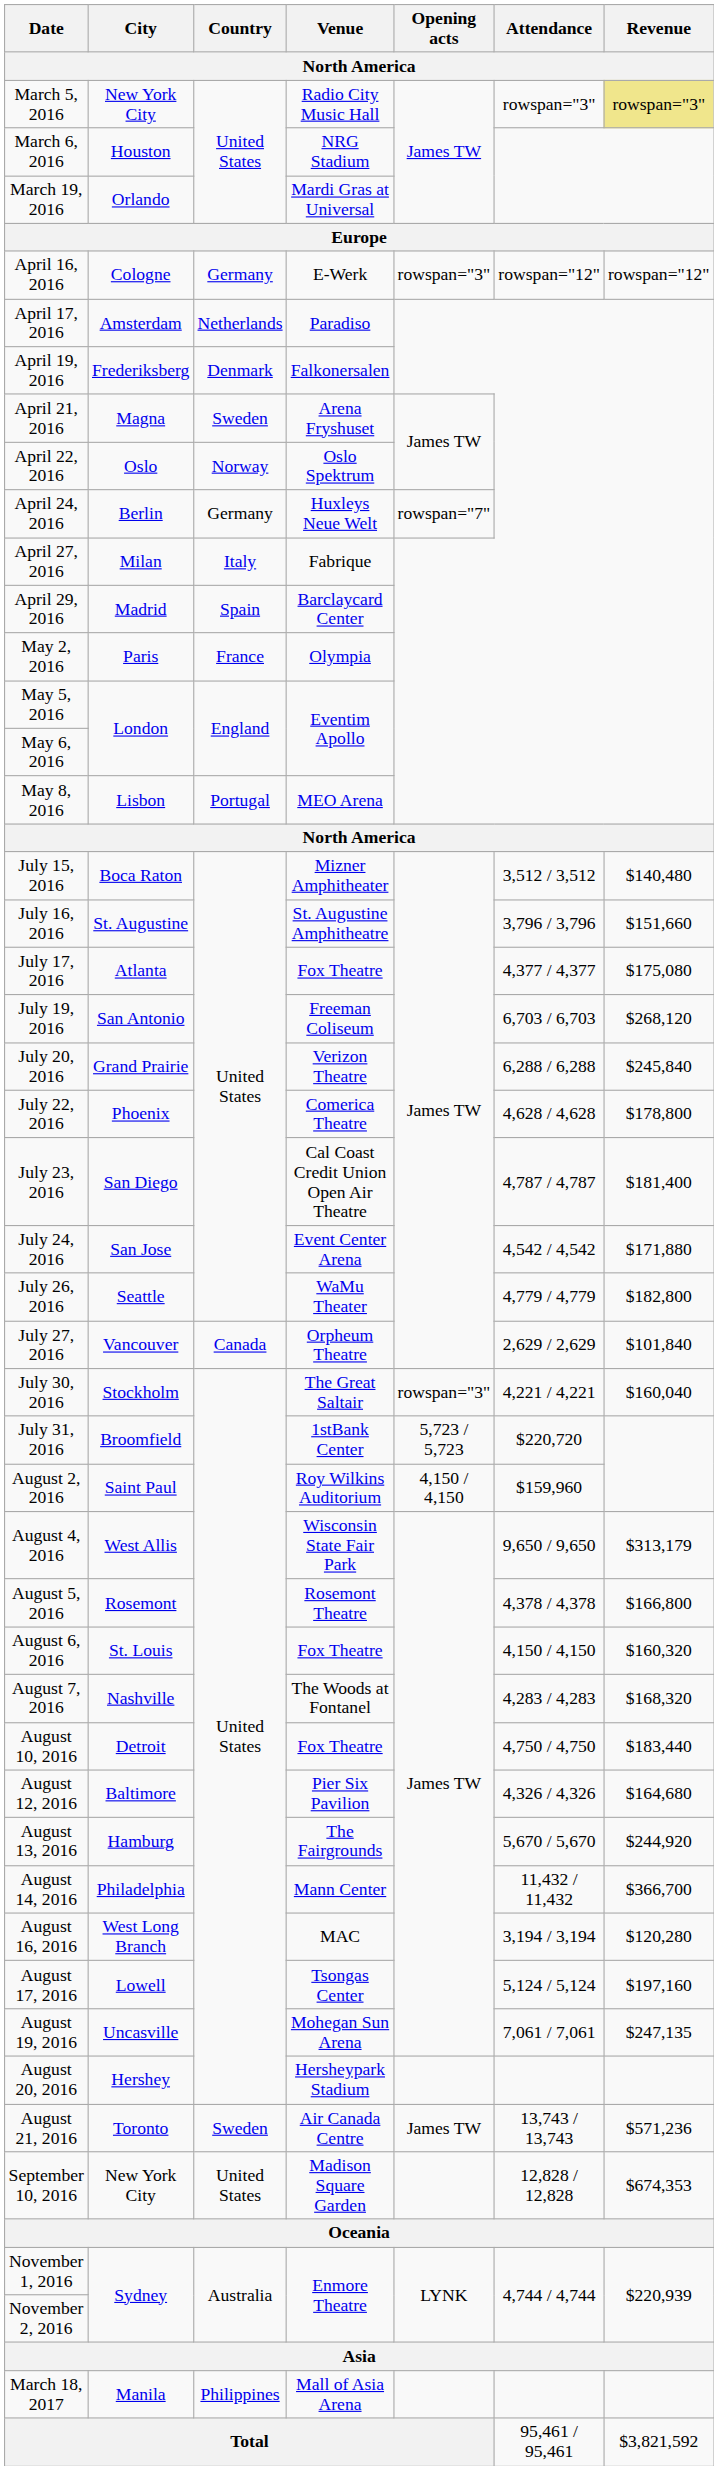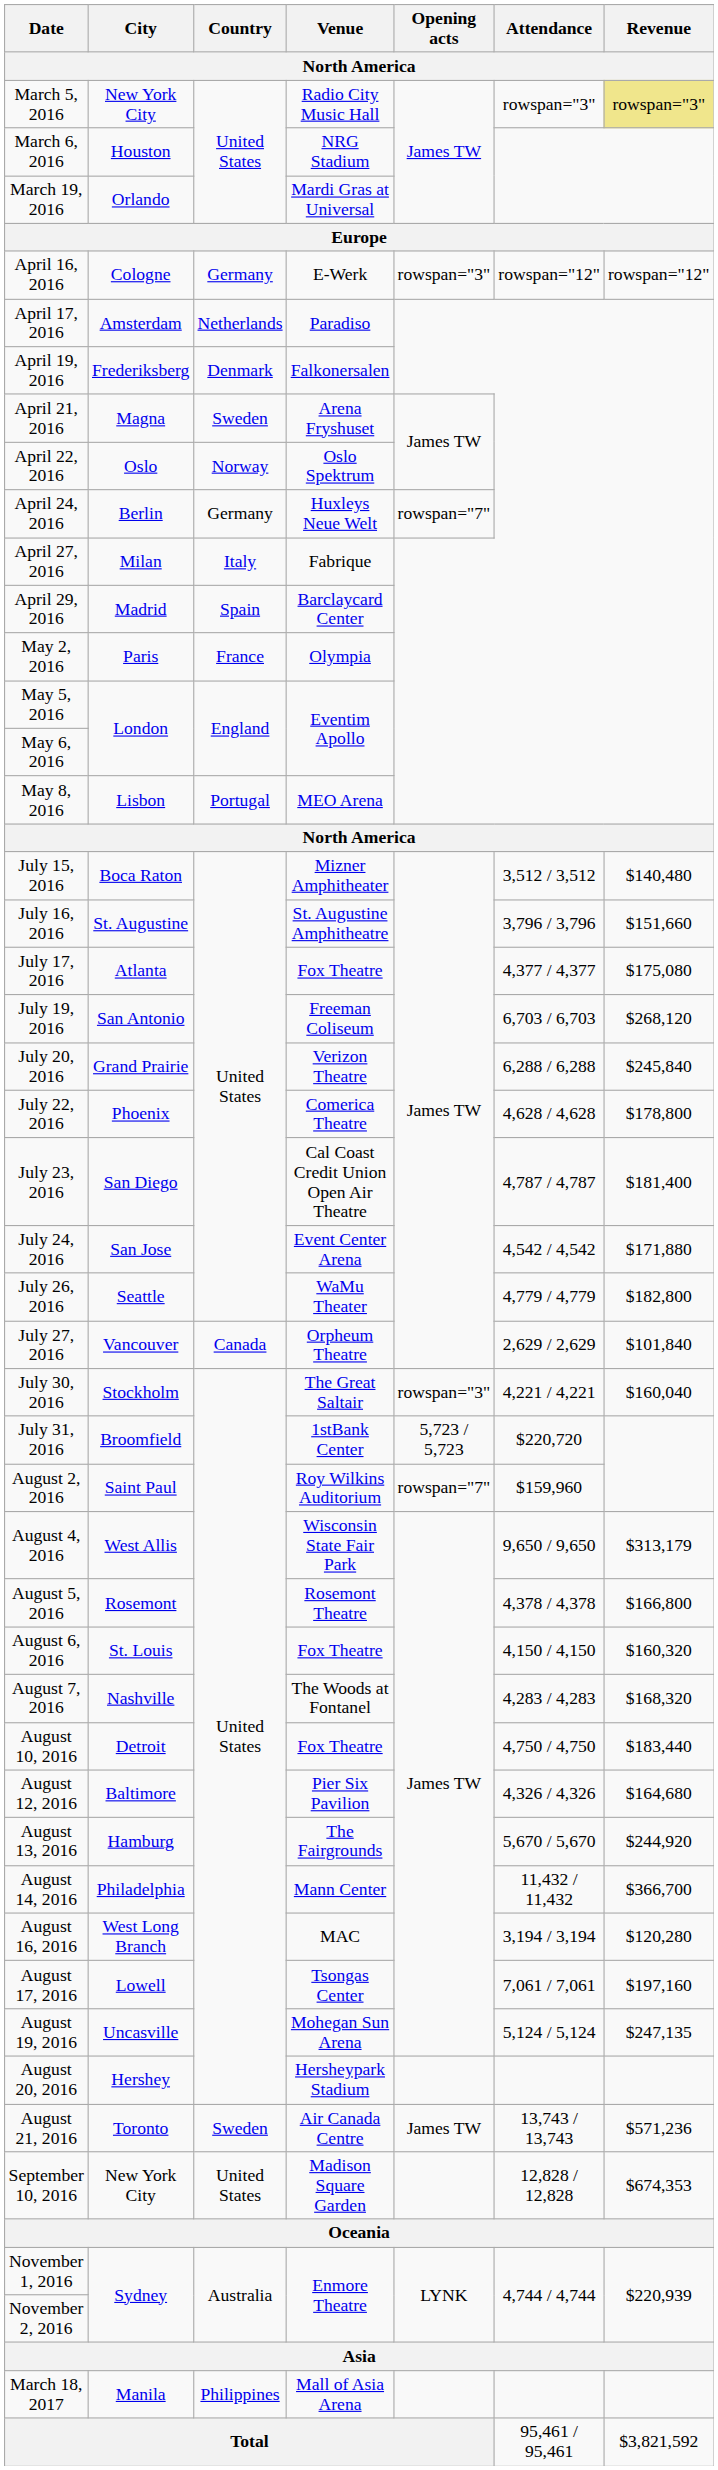(444, 1487) 4,150 / 4,150 -> (444, 1487) rowspan="7"
(549, 1984) 5,124 / 5,124 -> (549, 1984) 7,061 / 7,061
(549, 2032) 7,061 / 7,061 -> (549, 2032) 5,124 / 5,124
